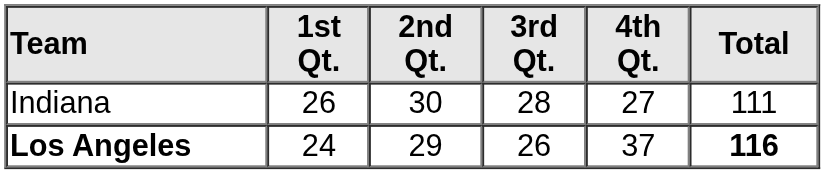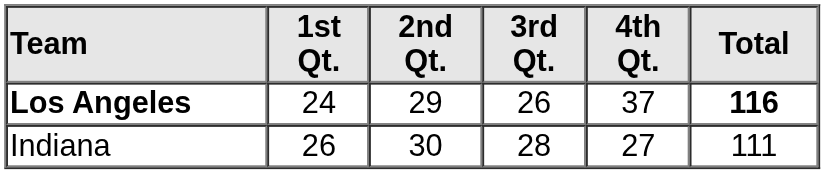rows swapped: (60, 103) <-> (101, 145)
